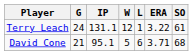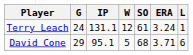columns swapped: (140, 12) <-> (180, 12)
(158, 27) 3.22 -> (164, 27) 3.24
(79, 42) 21 -> (79, 42) 29
